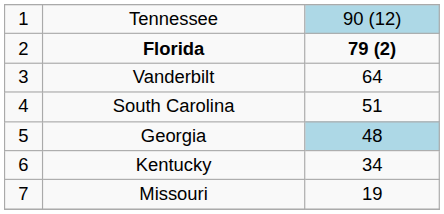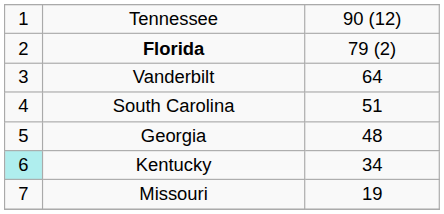(372, 19) lightblue background -> (372, 19) no background
(372, 48) bold -> (372, 48) normal
(372, 135) lightblue background -> (372, 135) no background
(23, 164) no background -> (23, 164) paleturquoise background
